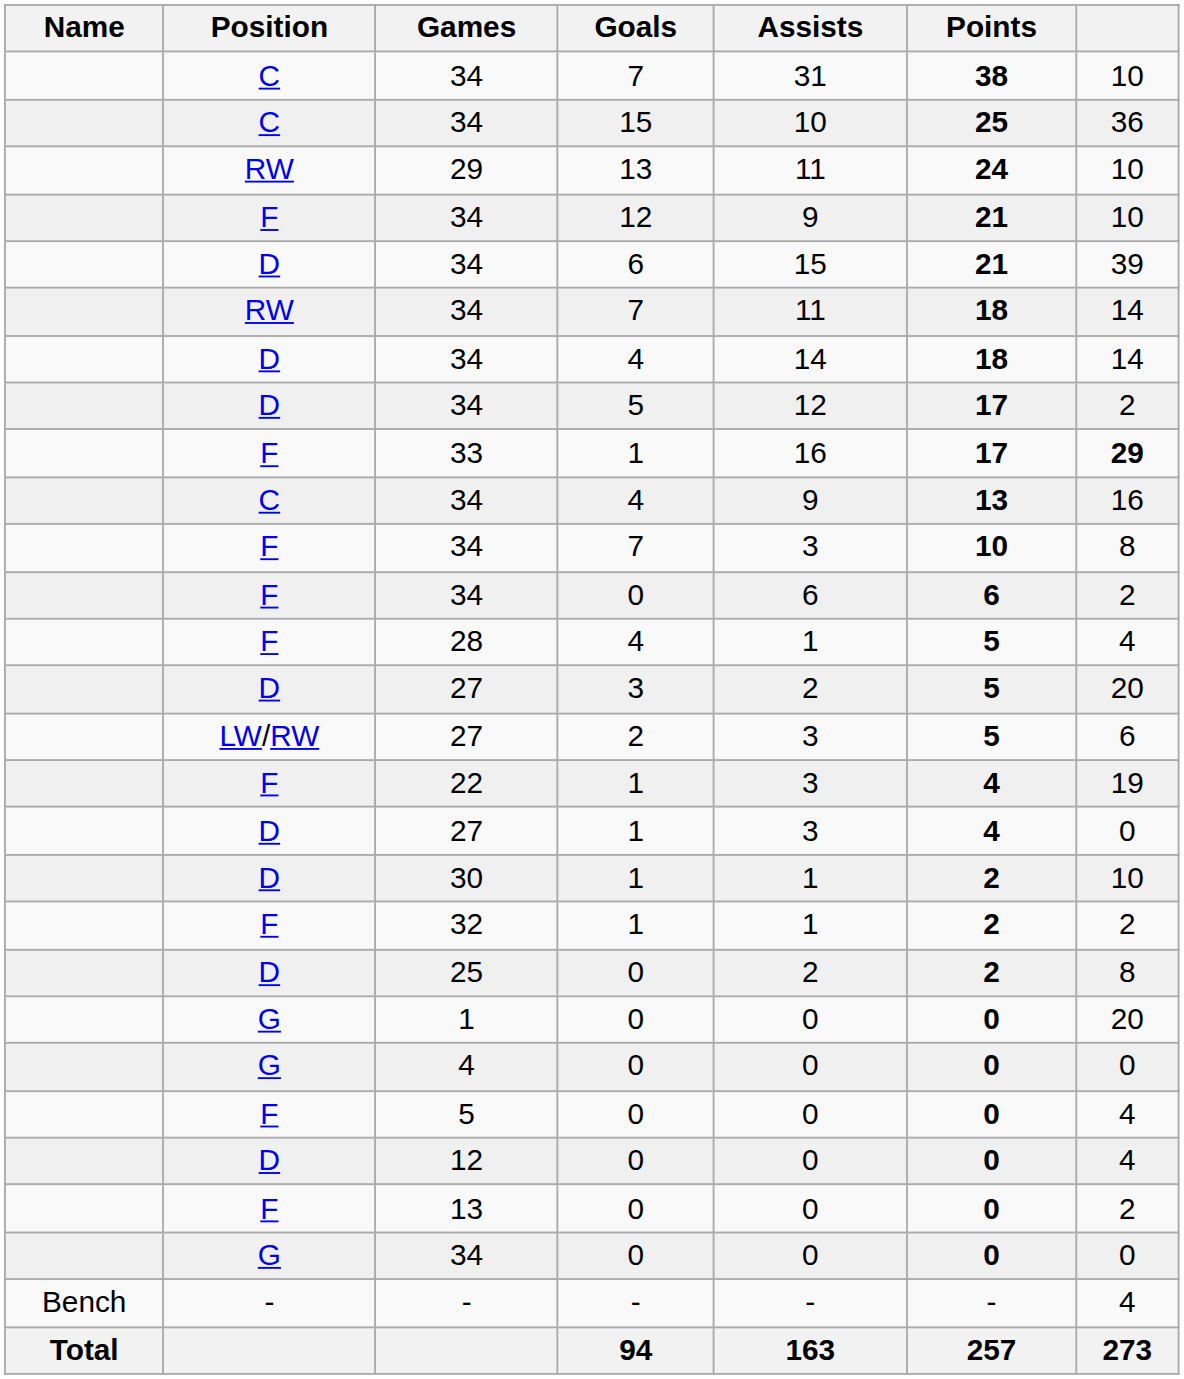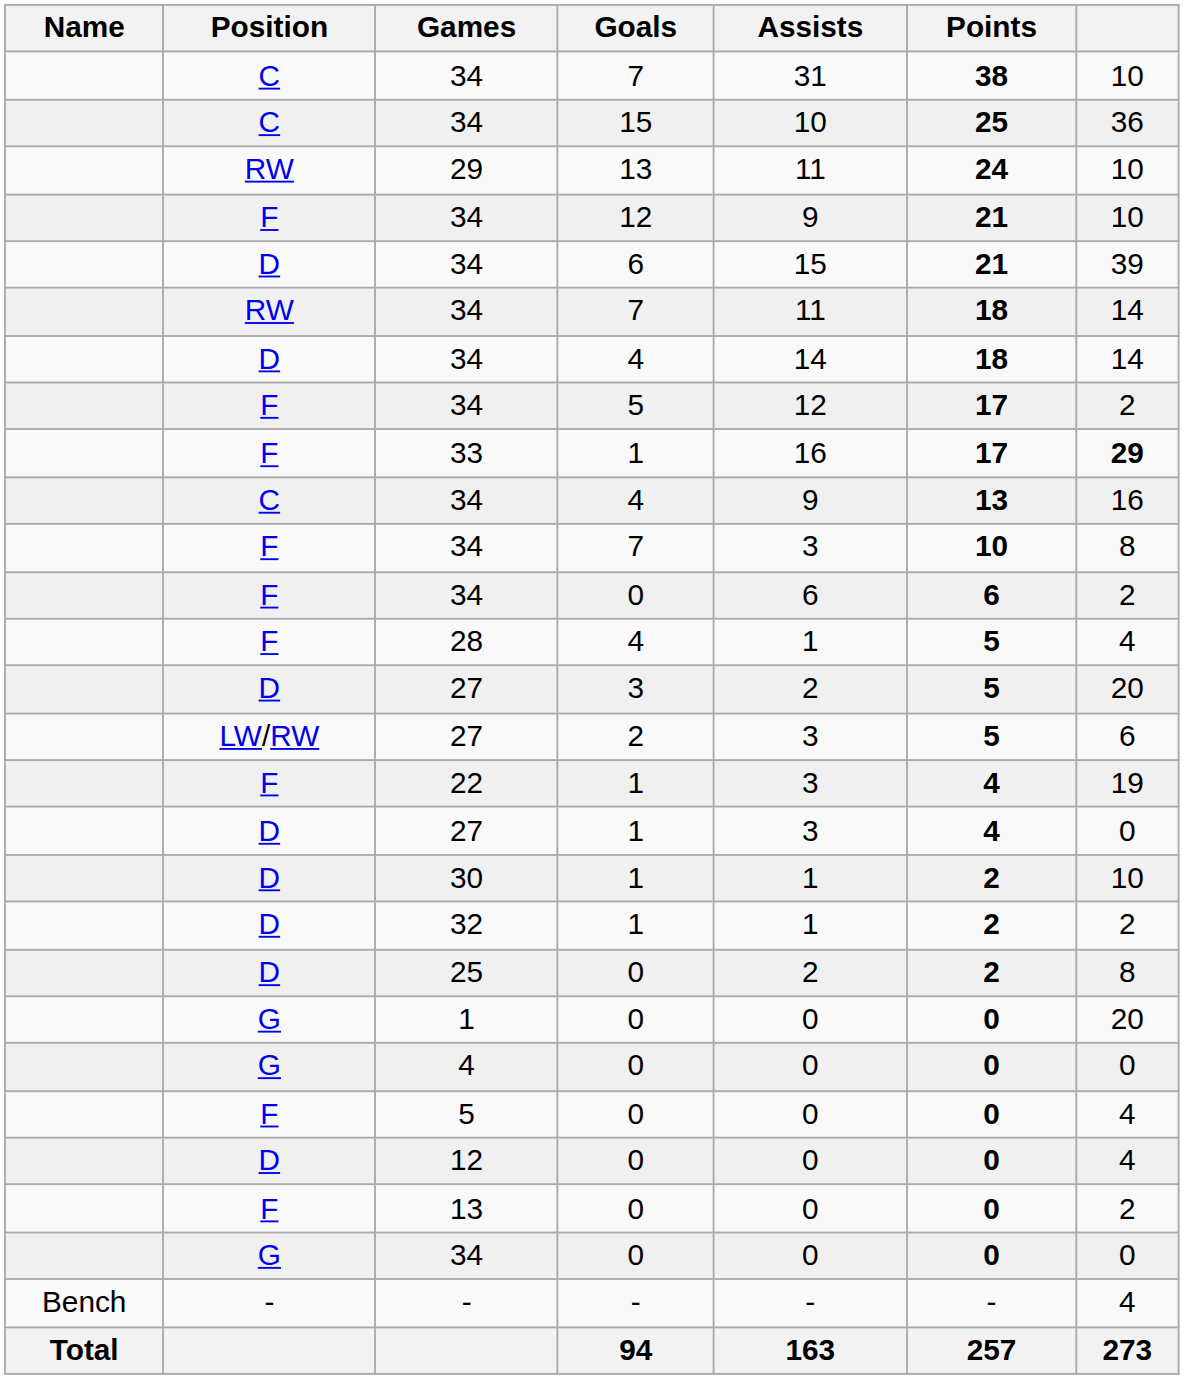(269, 405) D -> (269, 405) F
(269, 924) F -> (269, 924) D
